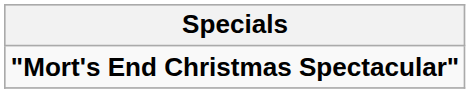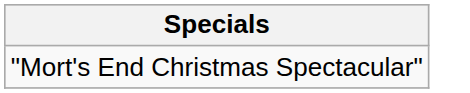(235, 66) bold -> (217, 66) normal
